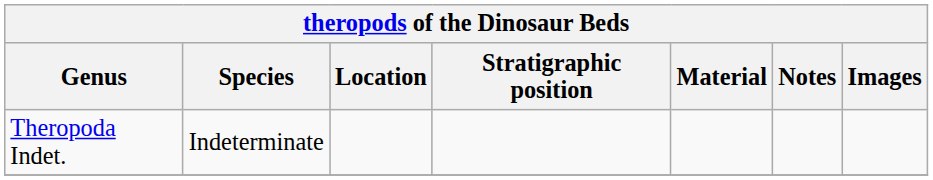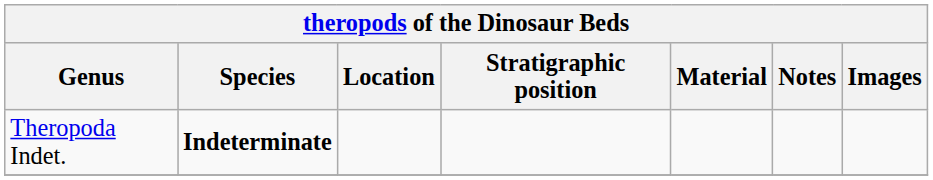(256, 141) normal -> (257, 141) bold
